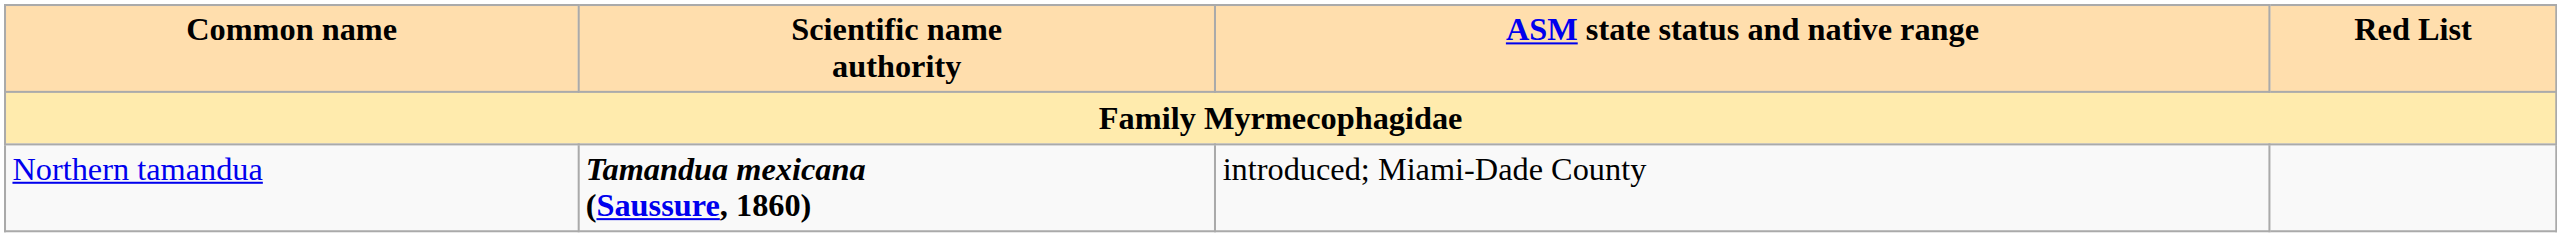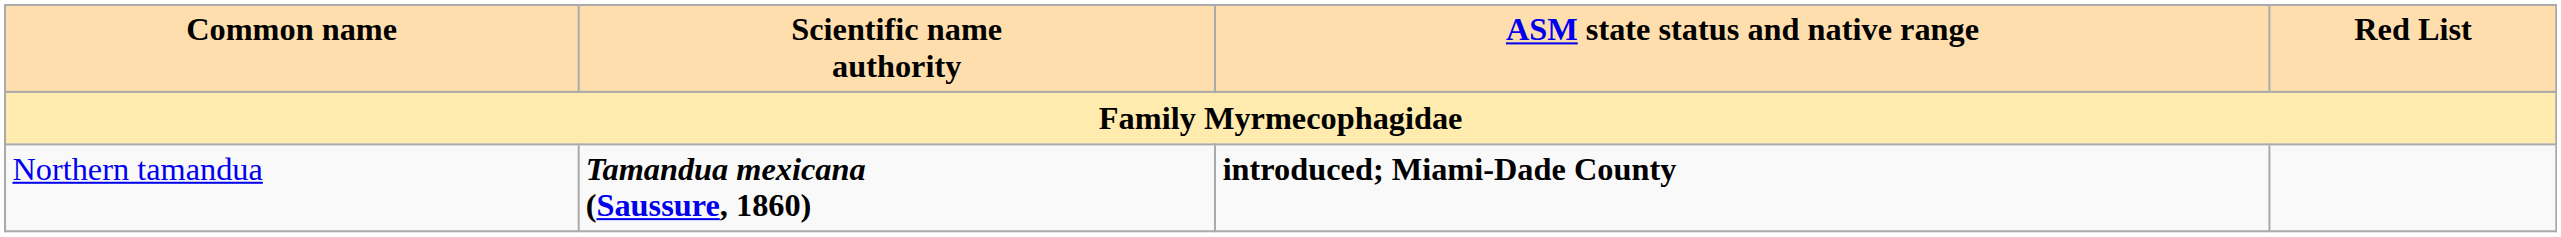(1434, 169) normal -> (1449, 169) bold
